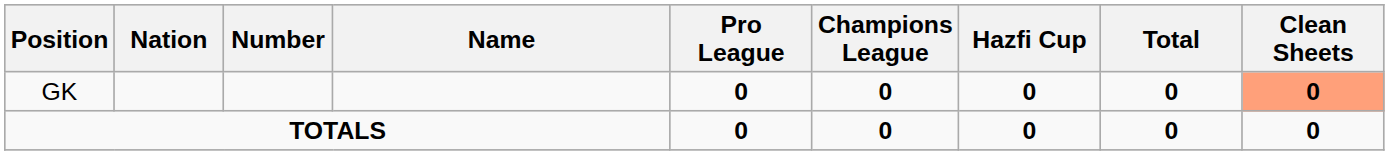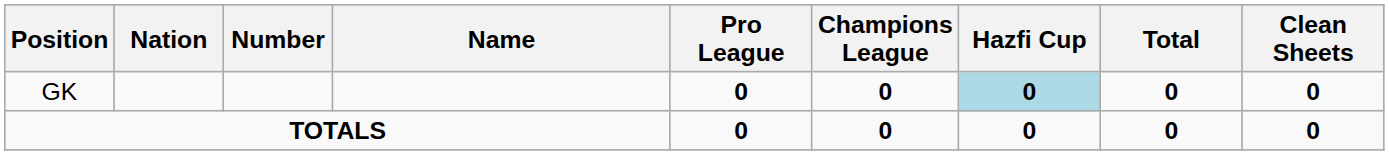(1029, 92) no background -> (1029, 92) lightblue background
(1313, 92) lightsalmon background -> (1313, 92) no background
